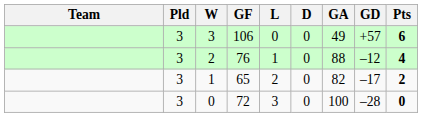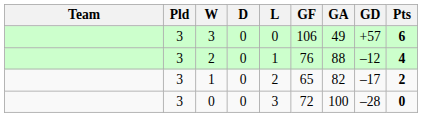columns swapped: (307, 15) <-> (243, 15)
